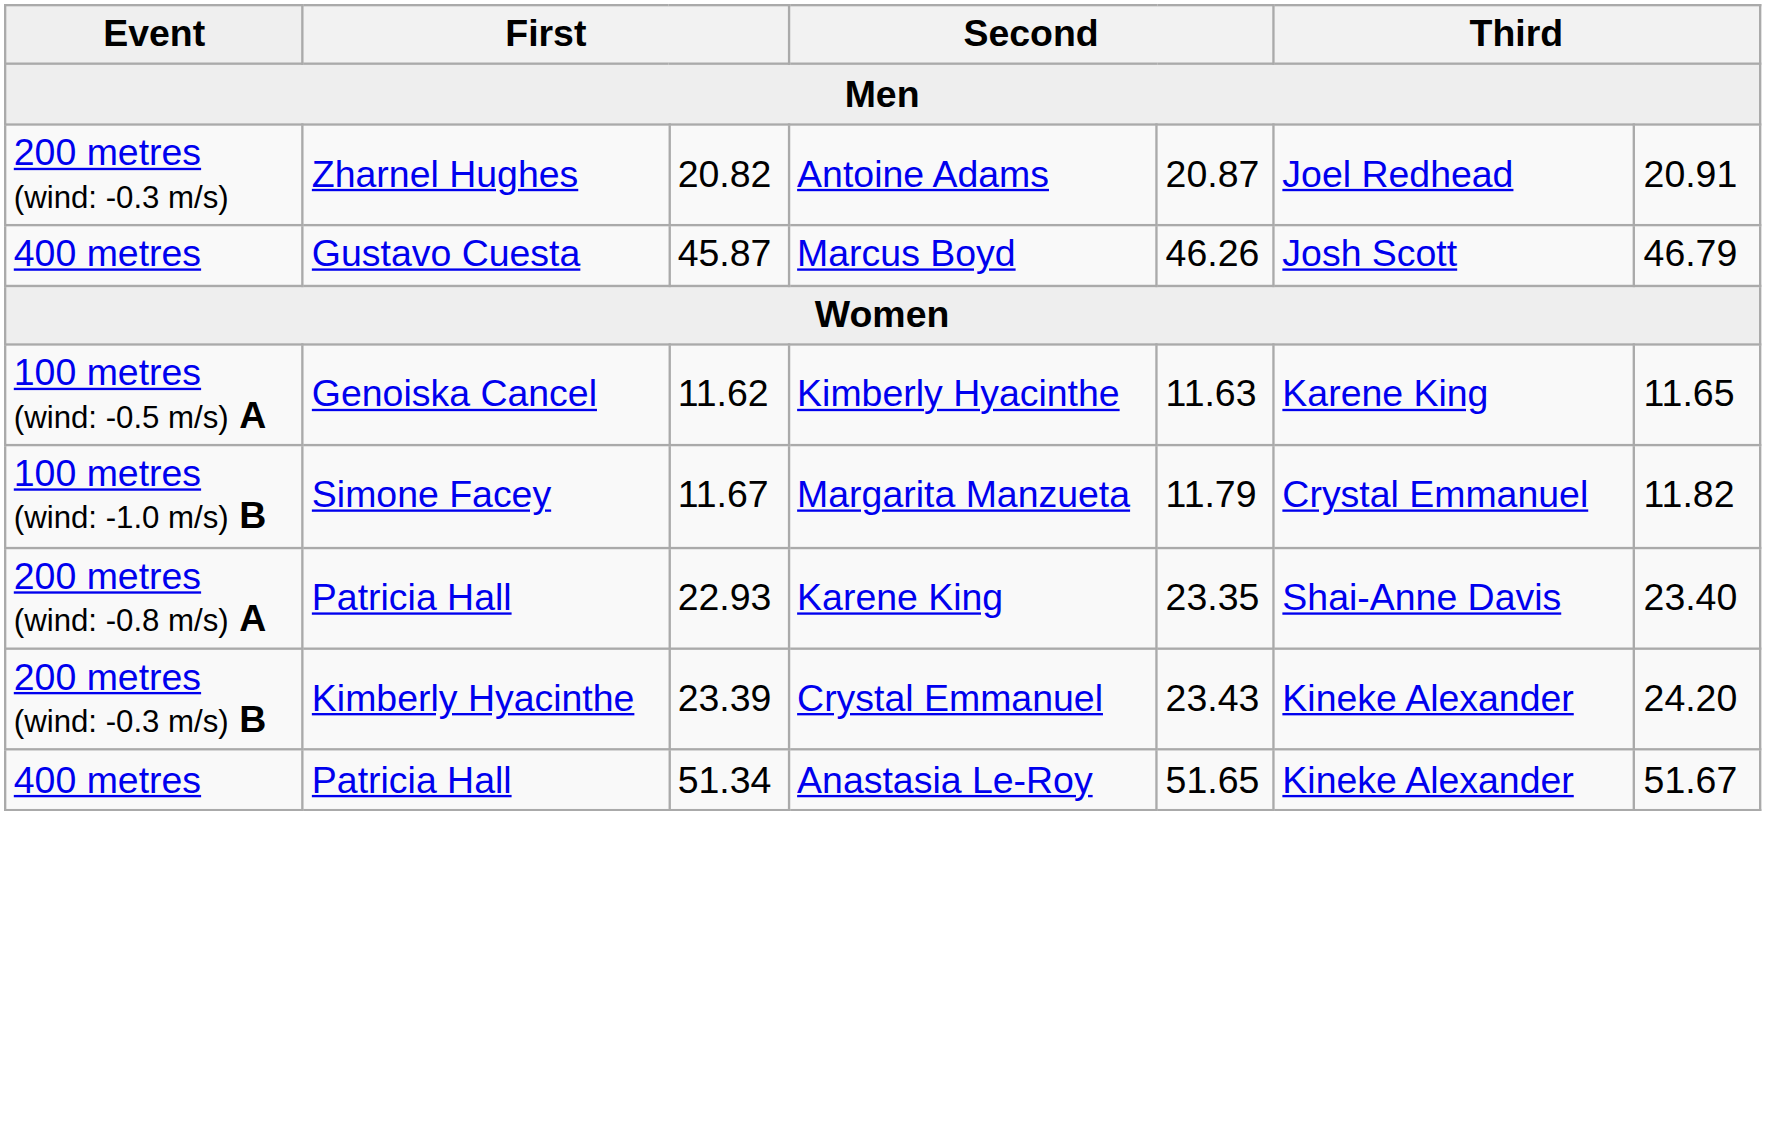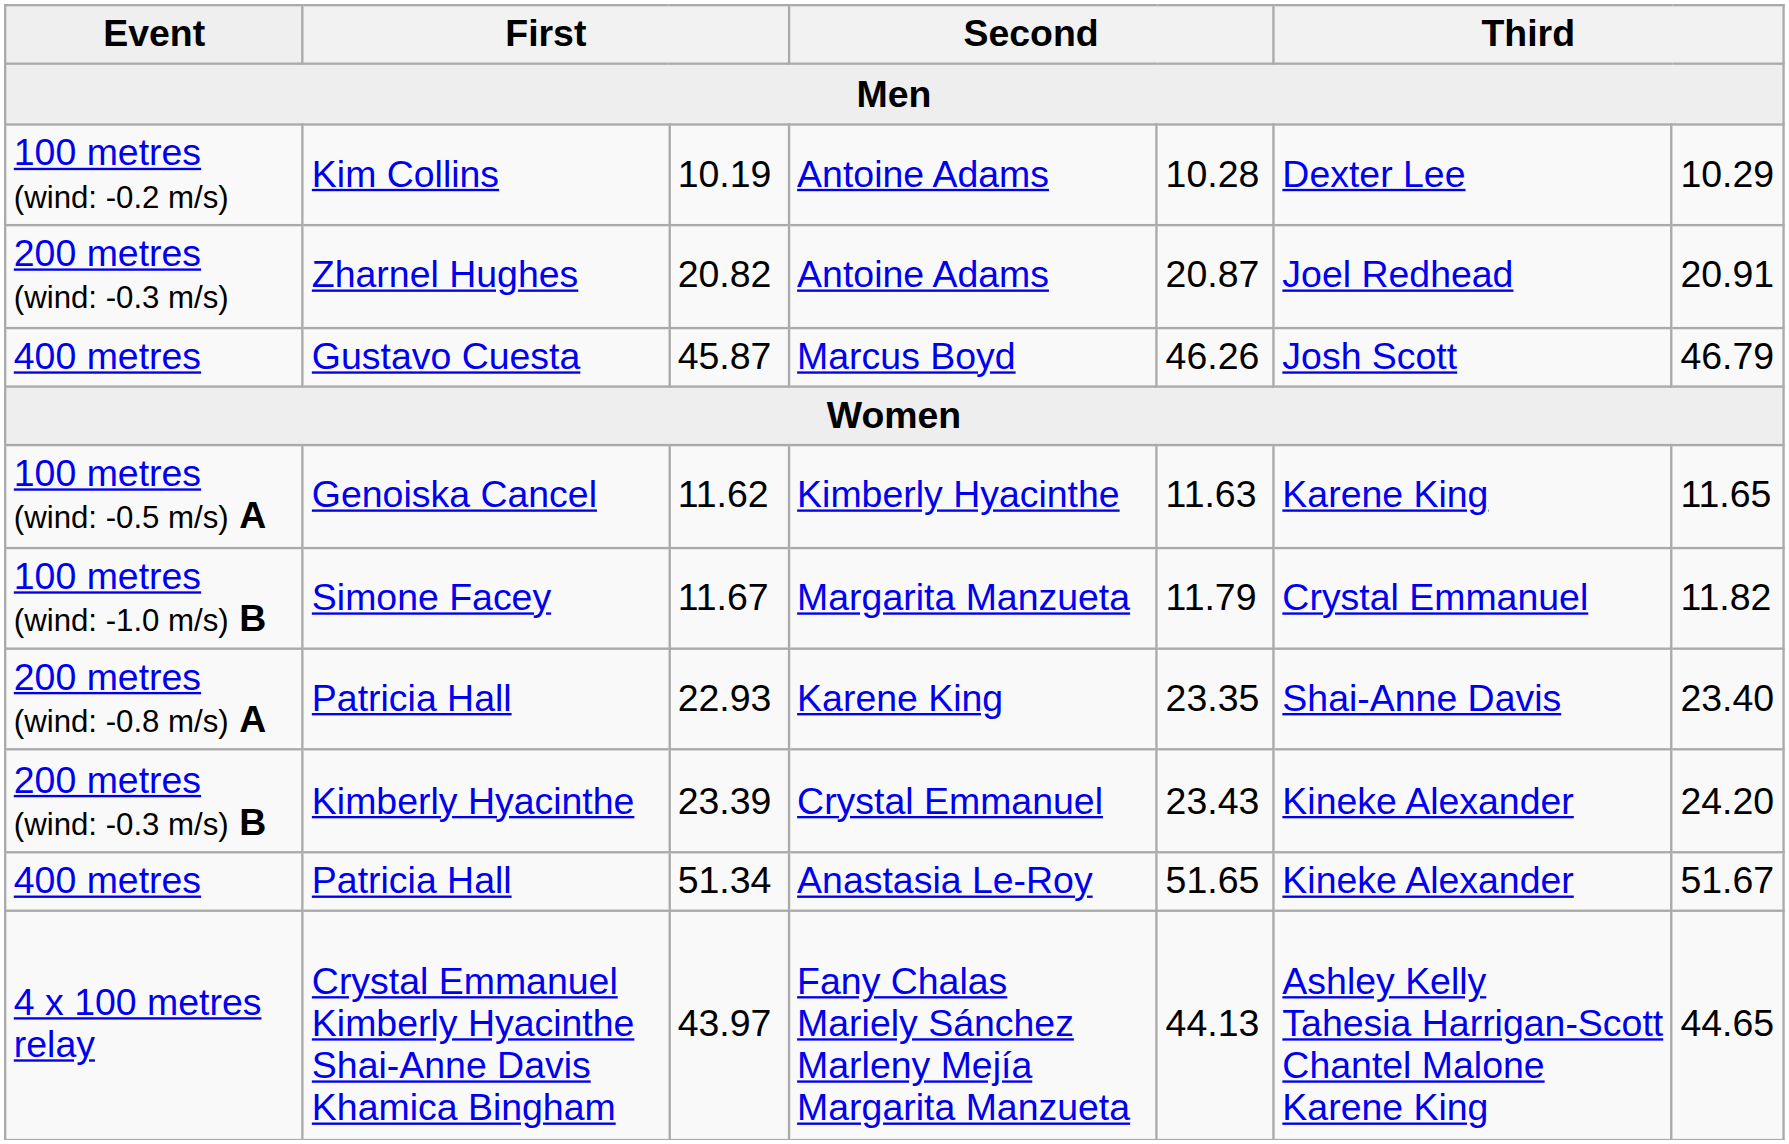+ row: (121, 174)
+ row: (138, 1024)
